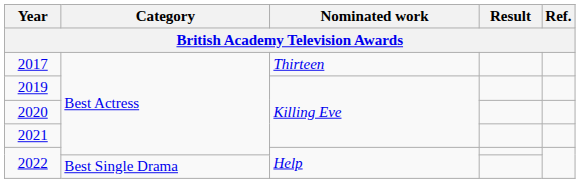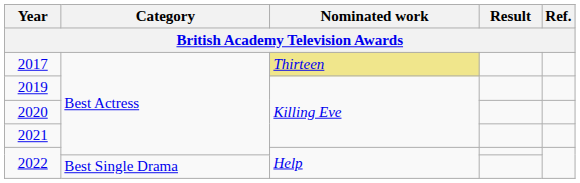(299, 64) no background -> (299, 64) khaki background
